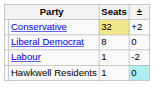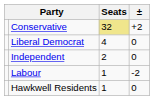(104, 42) 8 -> (104, 42) 4
+ row: (38, 57)
(134, 73) paleturquoise background -> (134, 88) no background
